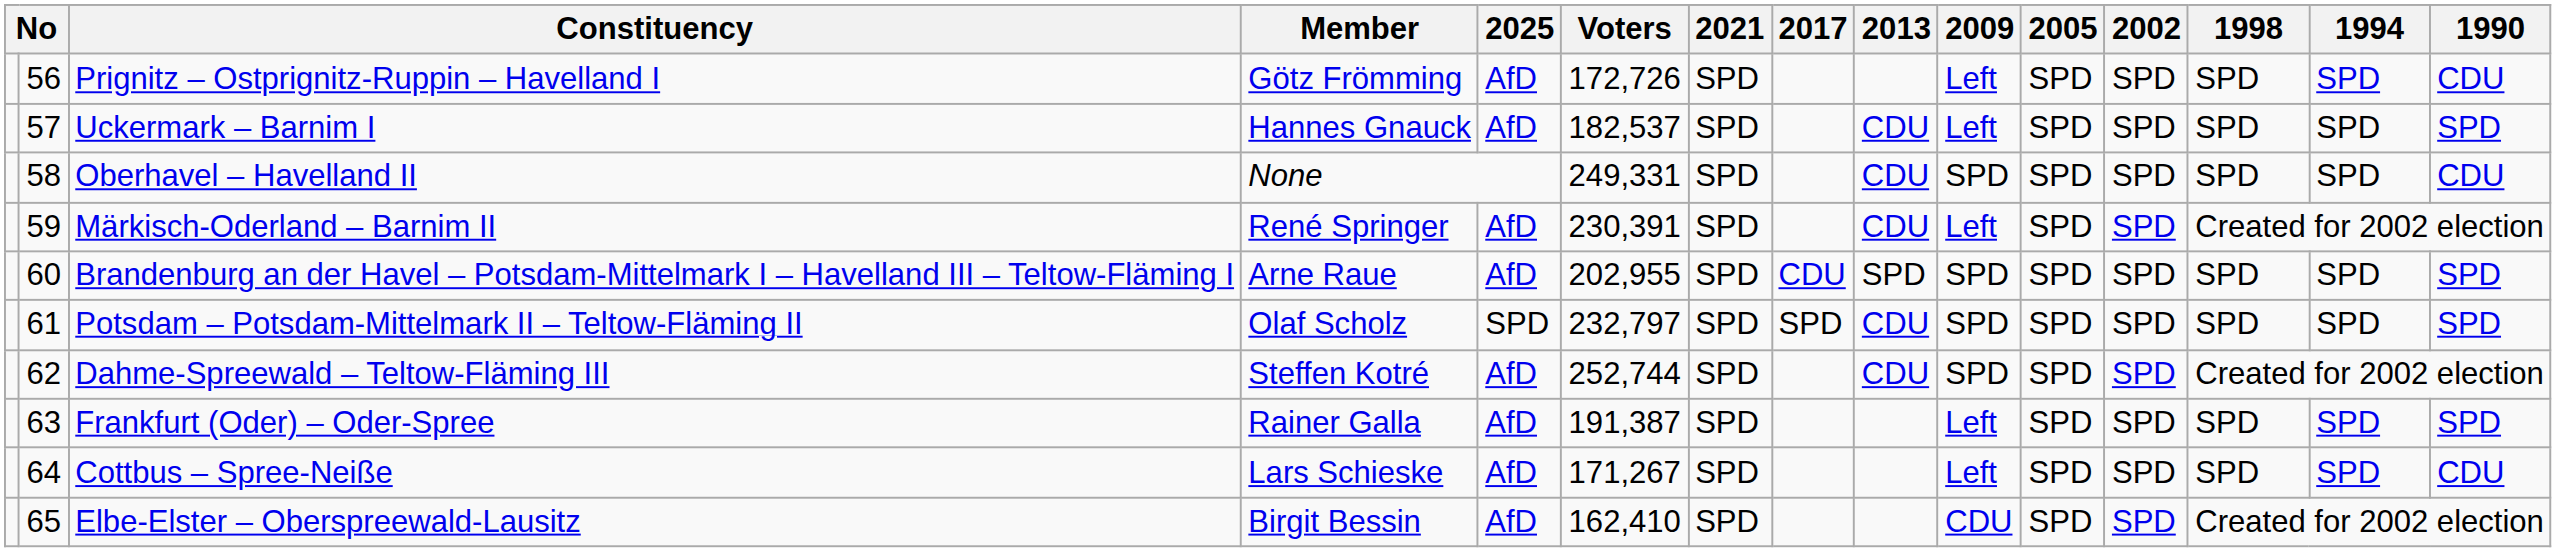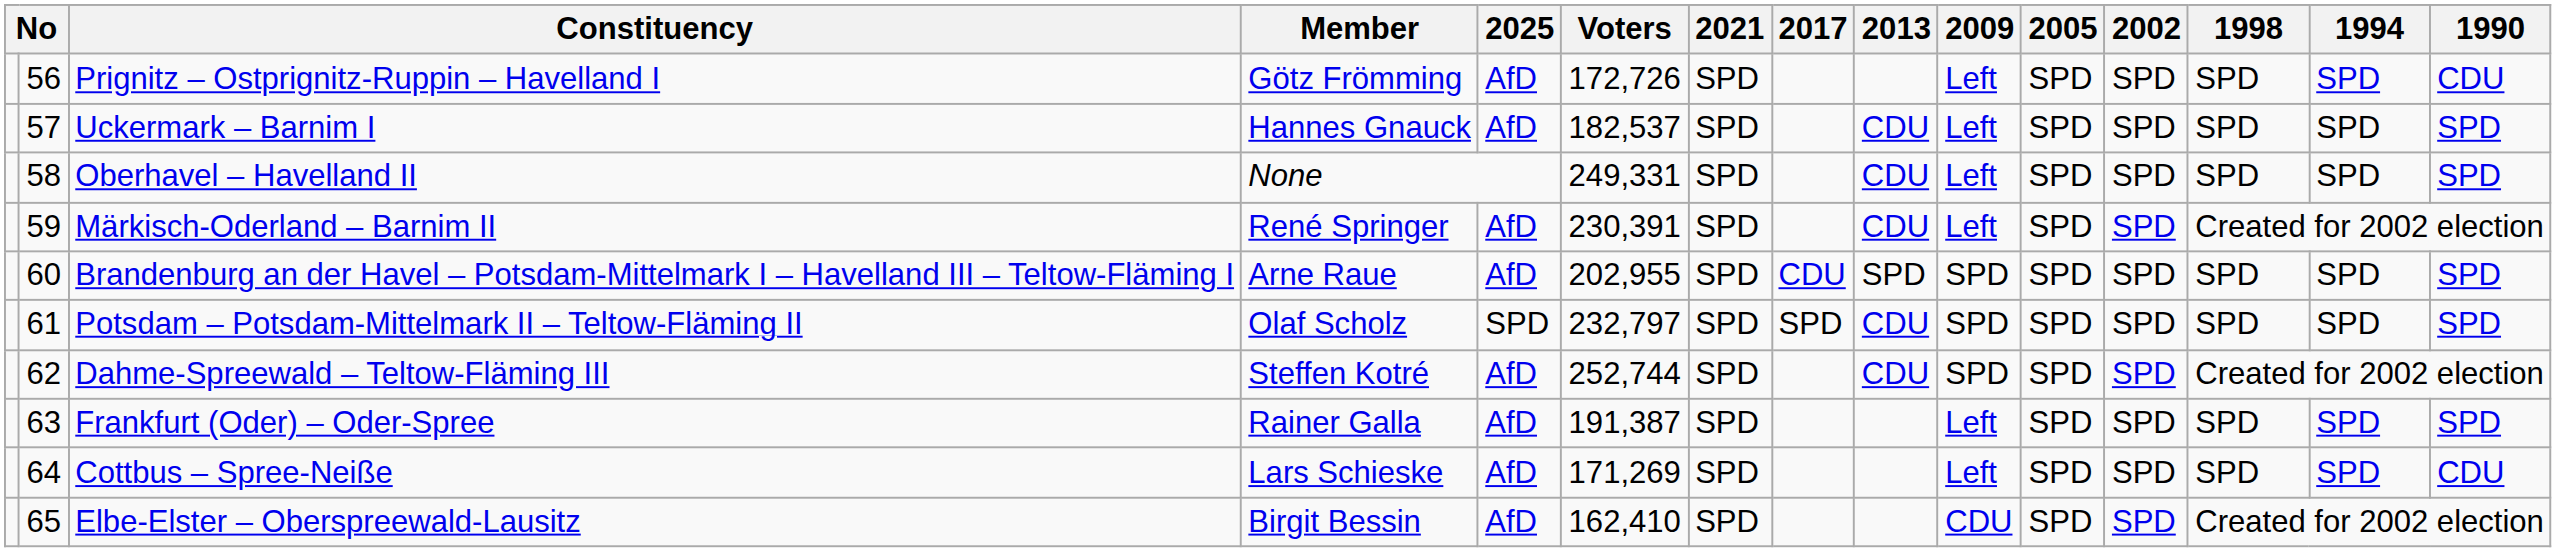(1977, 176) SPD -> (1971, 176) Left
(2471, 176) CDU -> (2469, 176) SPD
(1625, 472) 171,267 -> (1625, 472) 171,269
